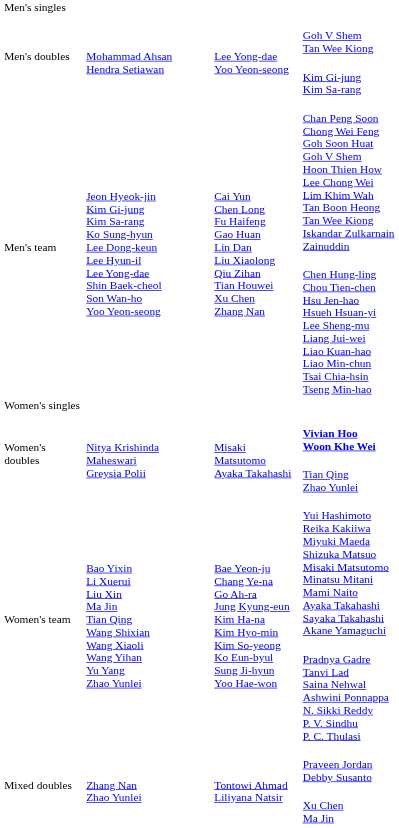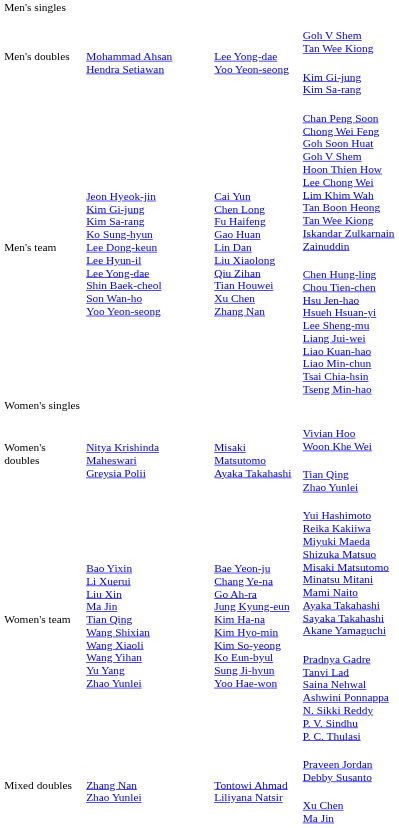(339, 440) bold -> (337, 440) normal
